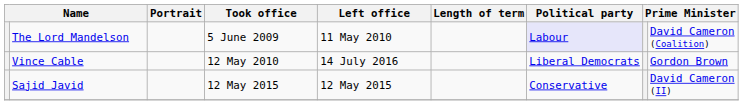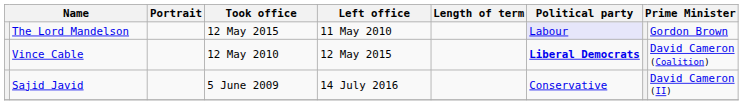(243, 37) 5 June 2009 -> (243, 31) 12 May 2015
(692, 37) David Cameron (Coalition) -> (689, 31) Gordon Brown
(359, 61) 14 July 2016 -> (356, 55) 12 May 2015
(585, 61) normal -> (585, 55) bold
(689, 61) Gordon Brown -> (692, 55) David Cameron (Coalition)
(243, 85) 12 May 2015 -> (243, 85) 5 June 2009
(356, 85) 12 May 2015 -> (359, 85) 14 July 2016
